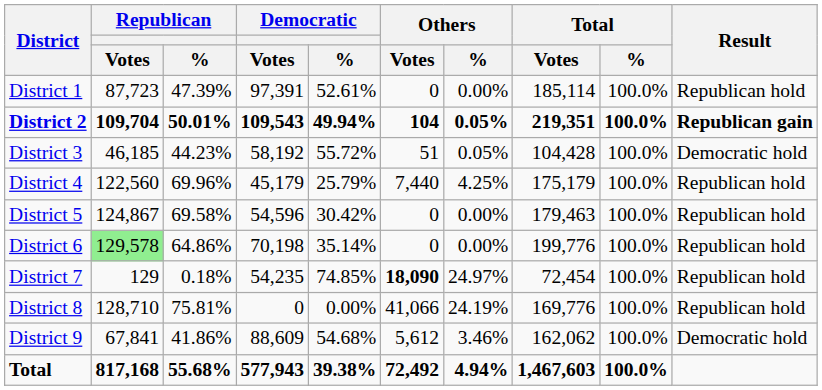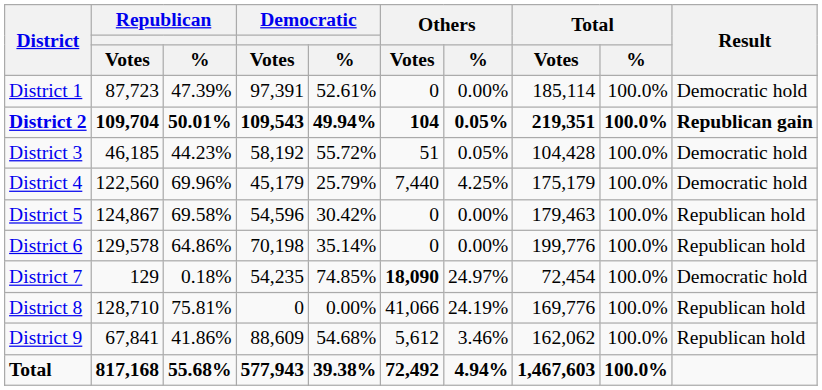(741, 90) Republican hold -> (742, 90) Democratic hold
(741, 183) Republican hold -> (742, 183) Democratic hold
(127, 245) lightgreen background -> (127, 245) no background
(741, 276) Republican hold -> (742, 276) Democratic hold
(742, 338) Democratic hold -> (741, 338) Republican hold
